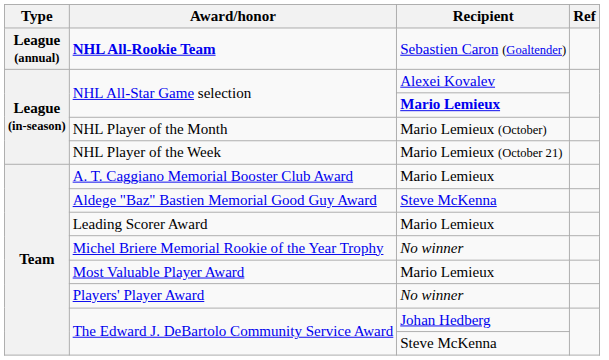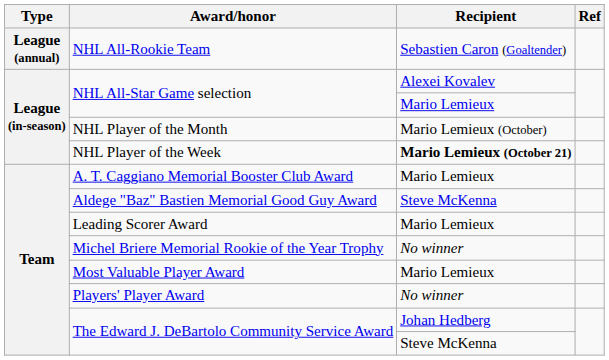(144, 48) bold -> (141, 48) normal
(450, 104) bold -> (447, 104) normal
(481, 152) normal -> (486, 152) bold
